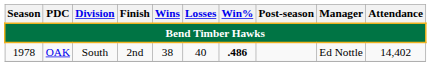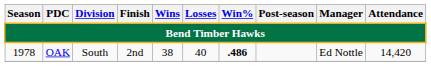(396, 52) 14,402 -> (396, 52) 14,420
